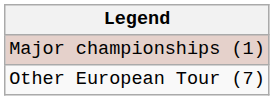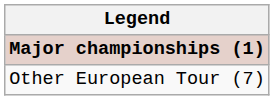(137, 50) normal -> (137, 50) bold
